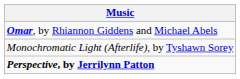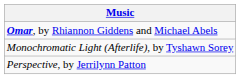(81, 64) bold -> (76, 64) normal
